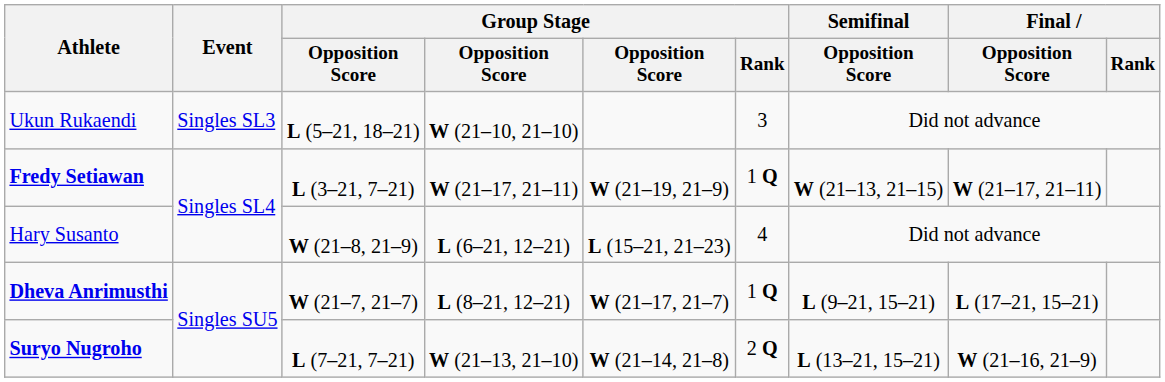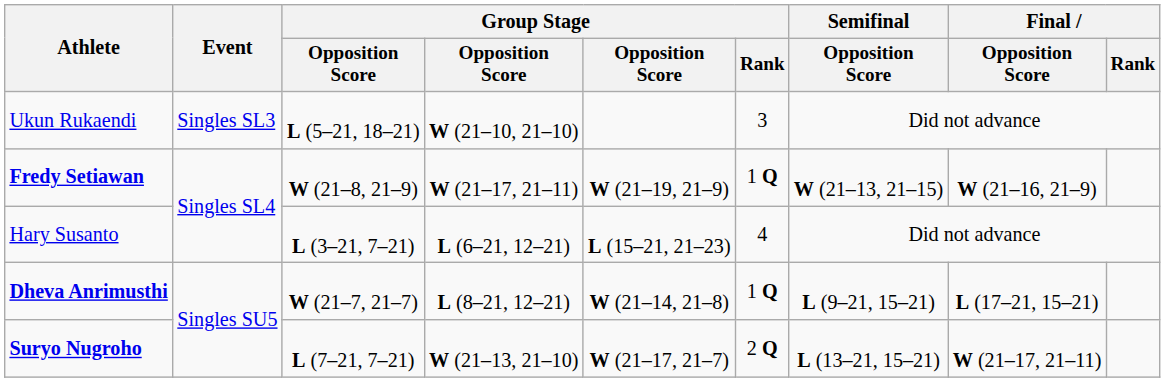(353, 189) L (3–21, 7–21) -> (353, 189) W (21–8, 21–9)
(1027, 189) W (21–17, 21–11) -> (1027, 189) W (21–16, 21–9)
(353, 246) W (21–8, 21–9) -> (353, 246) L (3–21, 7–21)
(659, 303) W (21–17, 21–7) -> (659, 303) W (21–14, 21–8)
(659, 360) W (21–14, 21–8) -> (659, 360) W (21–17, 21–7)
(1027, 360) W (21–16, 21–9) -> (1027, 360) W (21–17, 21–11)
